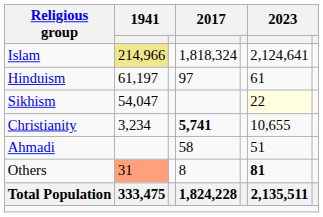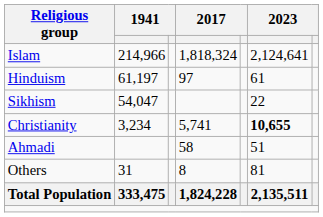(142, 55) khaki background -> (142, 55) no background
(258, 101) lightyellow background -> (258, 101) no background
(195, 124) bold -> (195, 124) normal
(270, 124) normal -> (270, 124) bold
(125, 170) lightsalmon background -> (125, 170) no background
(258, 170) bold -> (258, 170) normal
